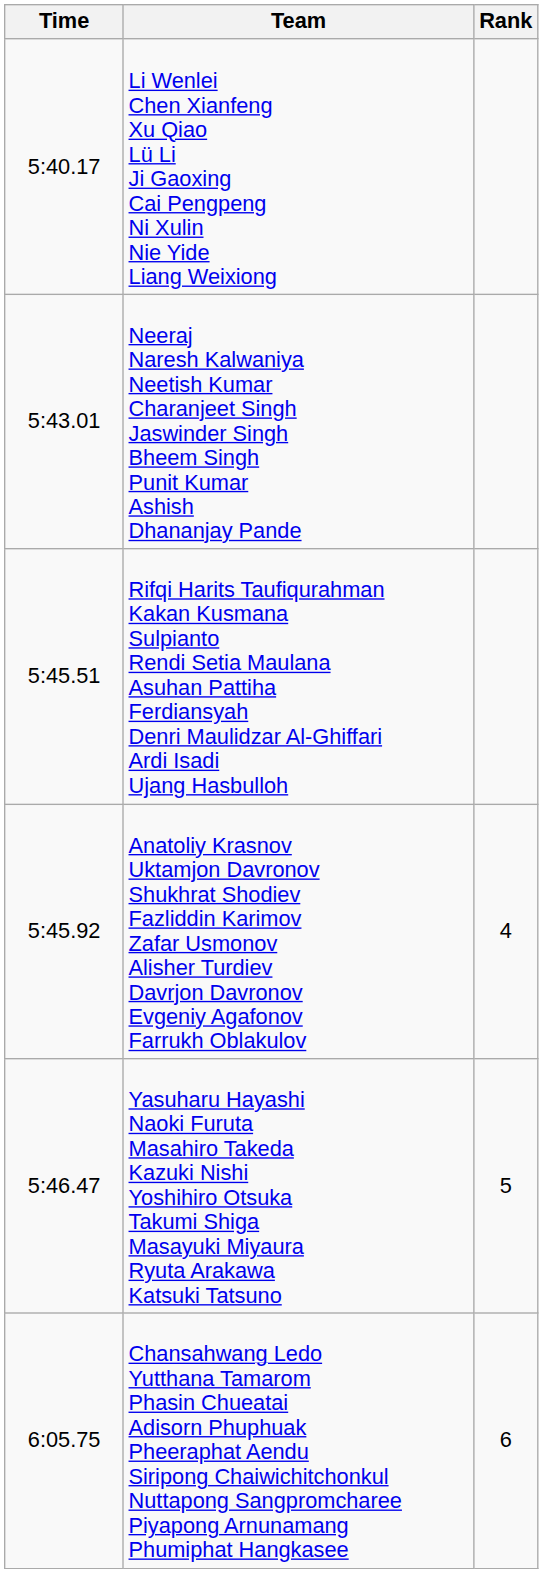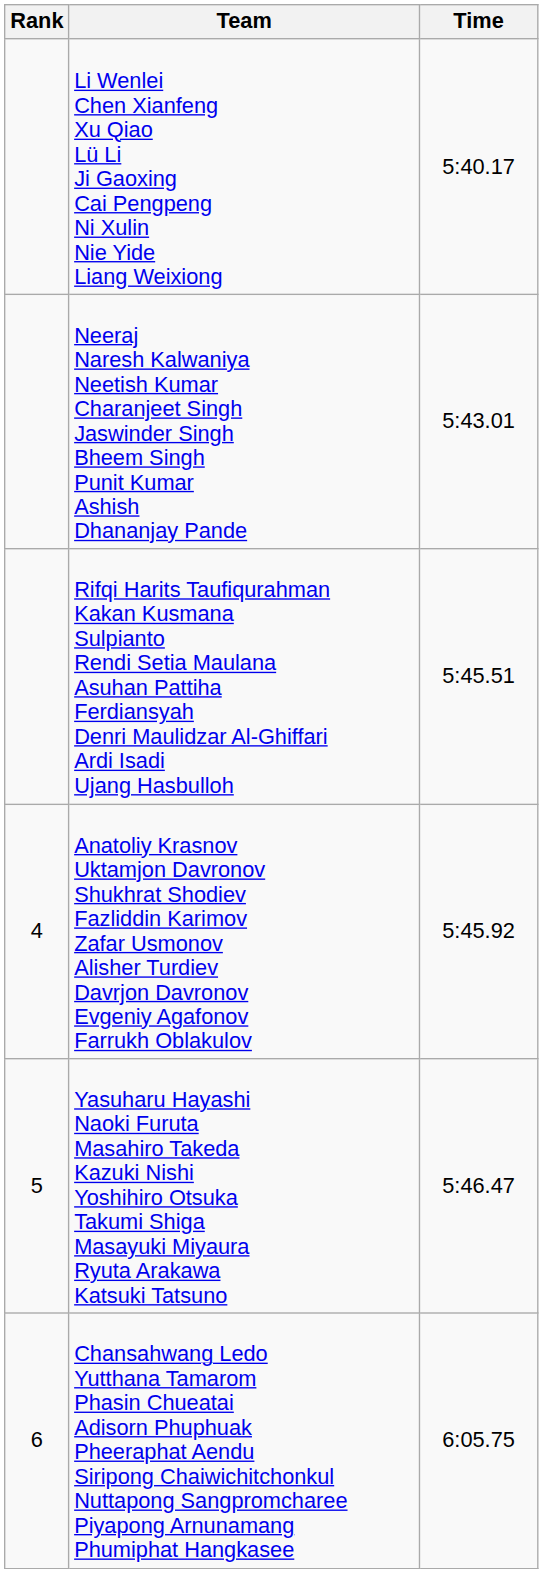columns swapped: (506, 21) <-> (64, 21)
